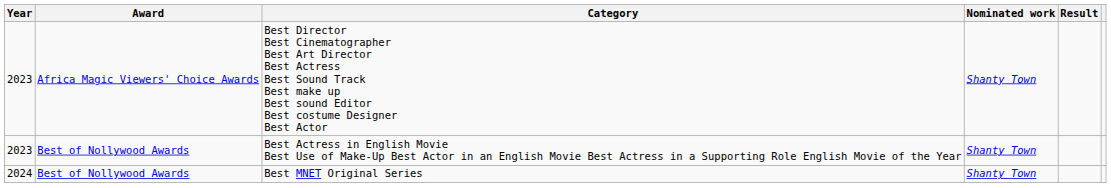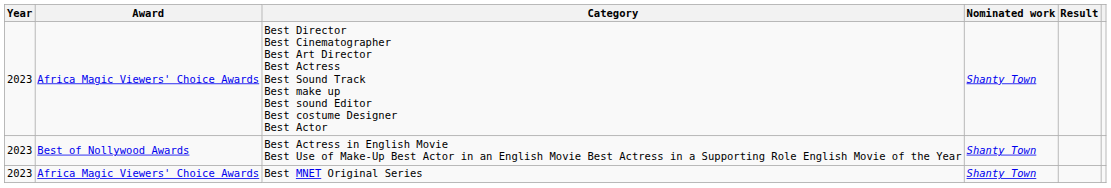(20, 174) 2024 -> (20, 174) 2023
(113, 174) Best of Nollywood Awards -> (148, 174) Africa Magic Viewers' Choice Awards
